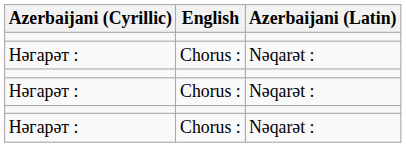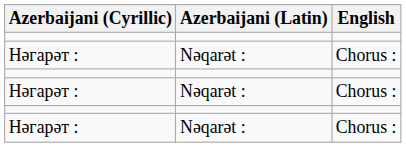columns swapped: (323, 18) <-> (210, 18)
